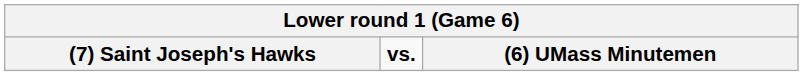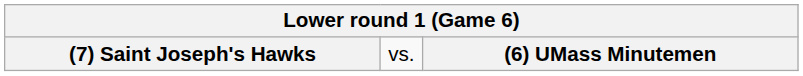(401, 53) bold -> (401, 53) normal
